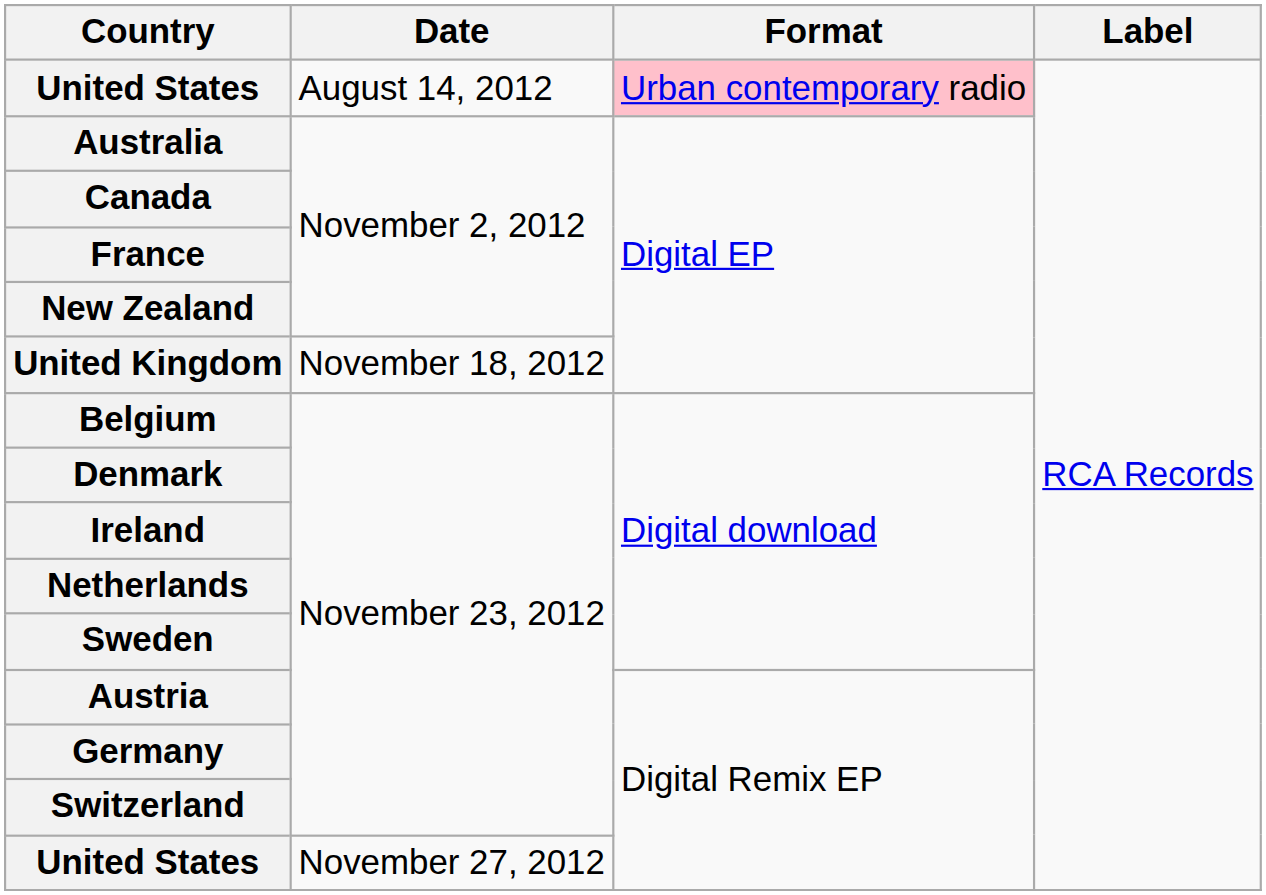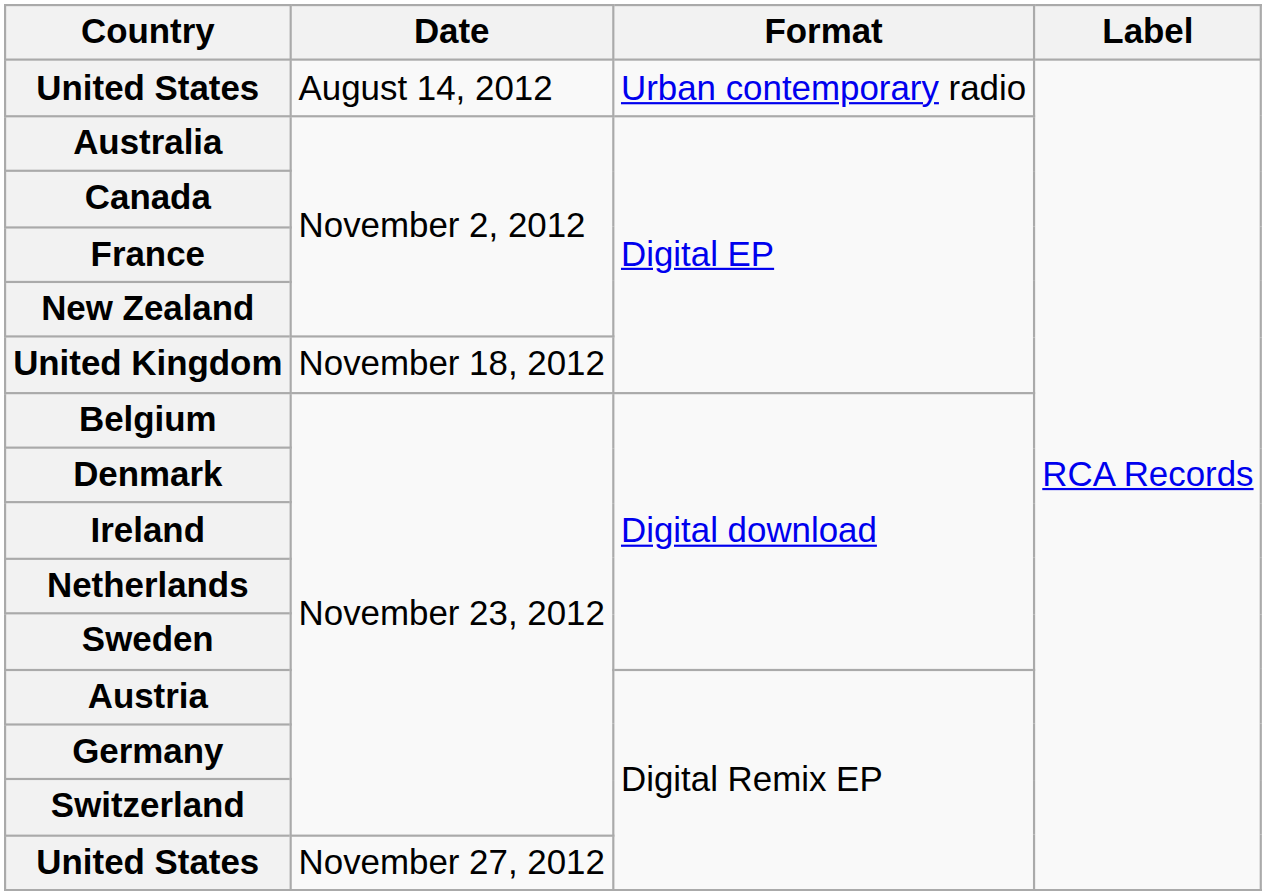(824, 87) pink background -> (824, 87) no background
